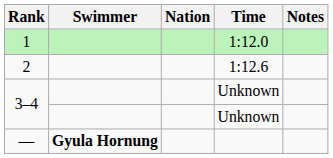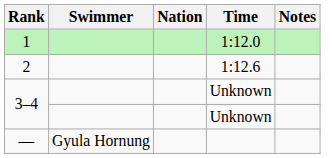(105, 141) bold -> (101, 141) normal
